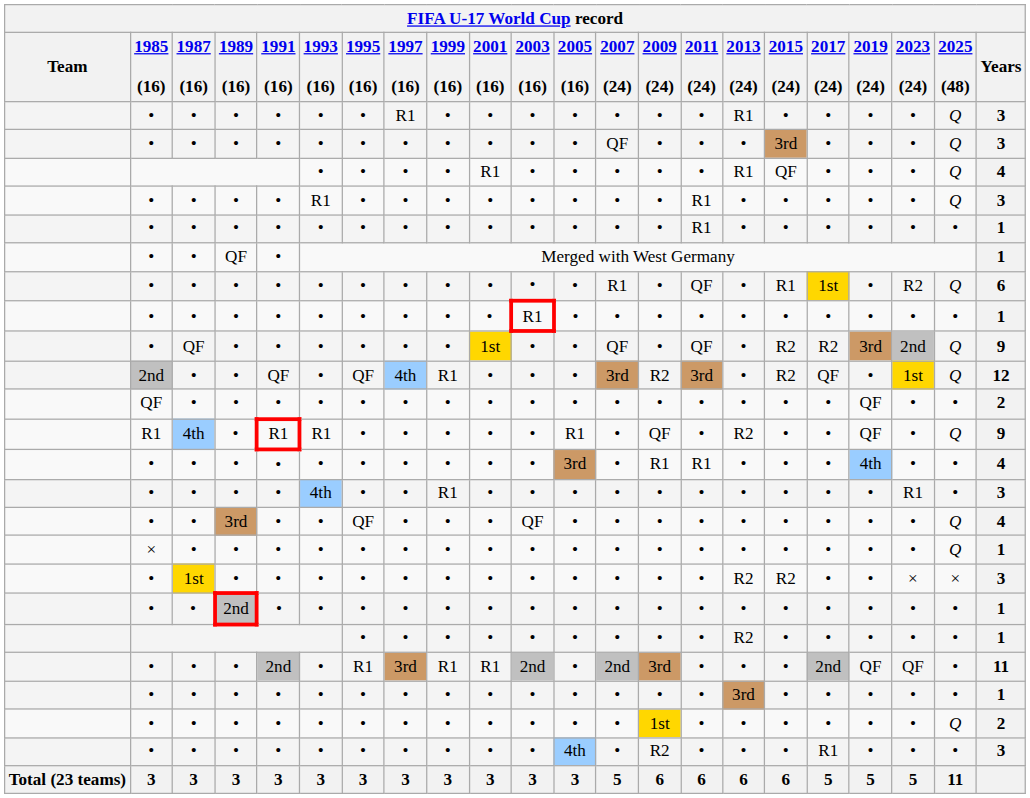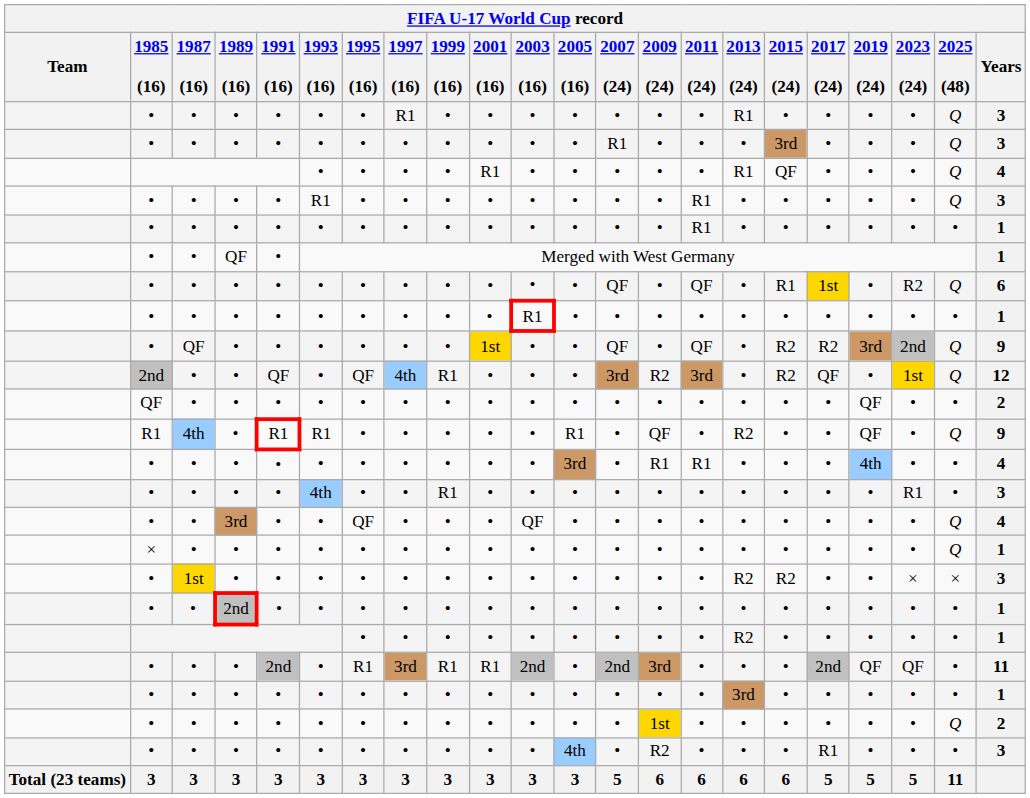(617, 143) QF -> (617, 143) R1
(617, 285) R1 -> (617, 285) QF
